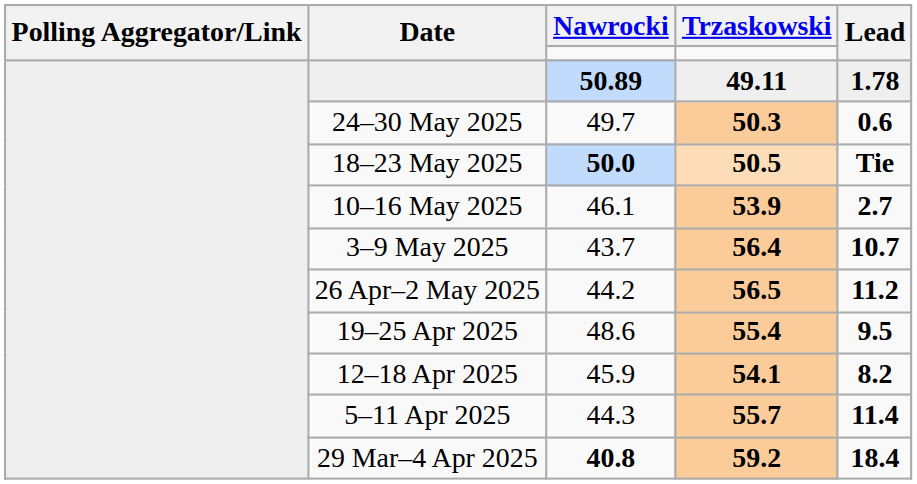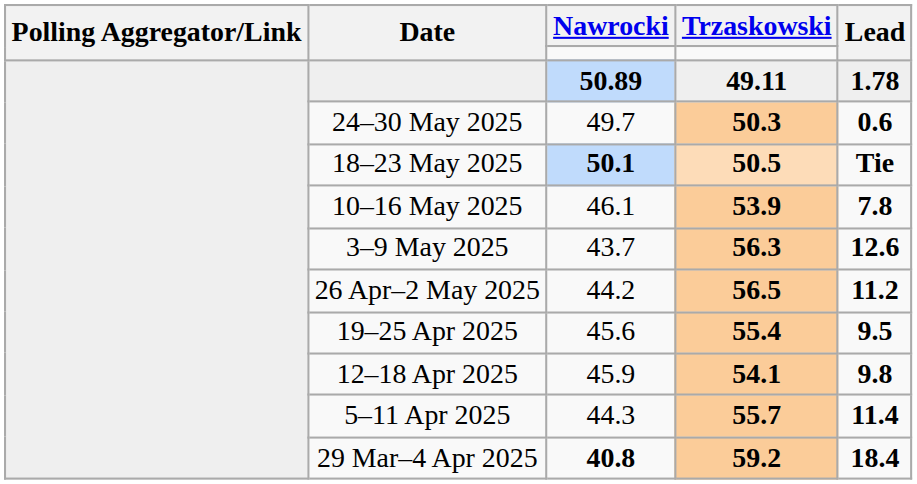(611, 163) 50.0 -> (611, 163) 50.1
(875, 205) 2.7 -> (875, 205) 7.8
(757, 247) 56.4 -> (757, 247) 56.3
(875, 247) 10.7 -> (875, 247) 12.6
(611, 331) 48.6 -> (611, 331) 45.6
(875, 373) 8.2 -> (875, 373) 9.8
